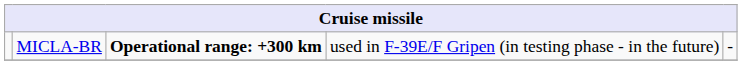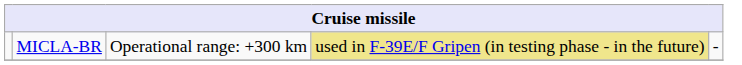(216, 45) bold -> (209, 45) normal
(525, 45) no background -> (510, 45) khaki background
